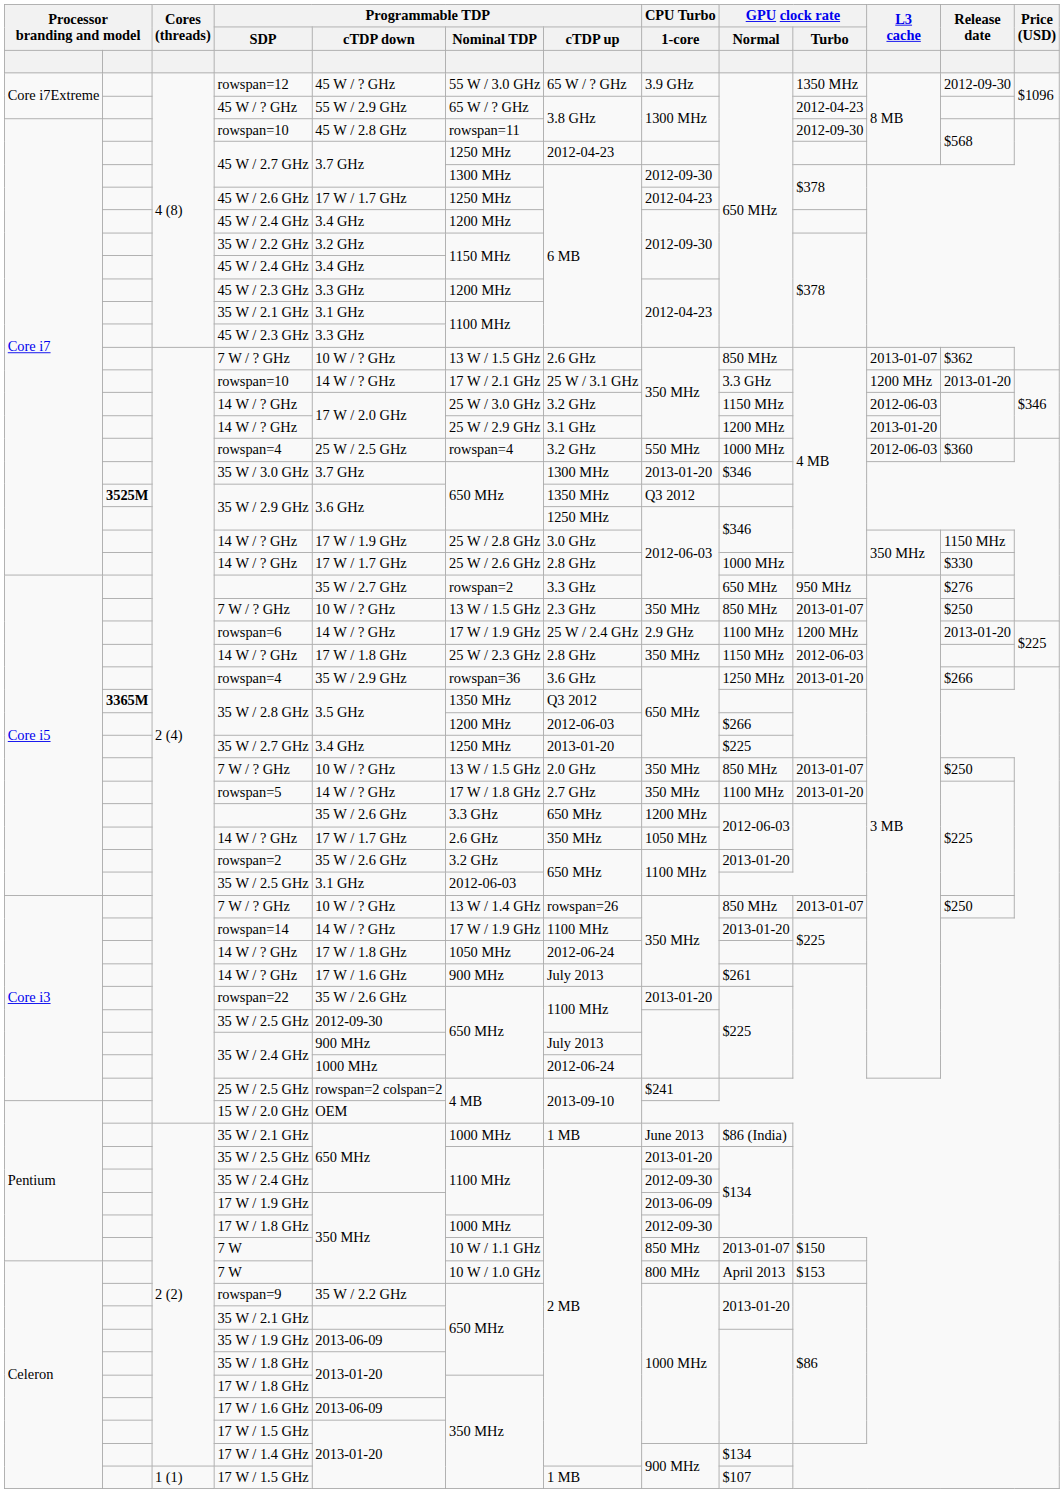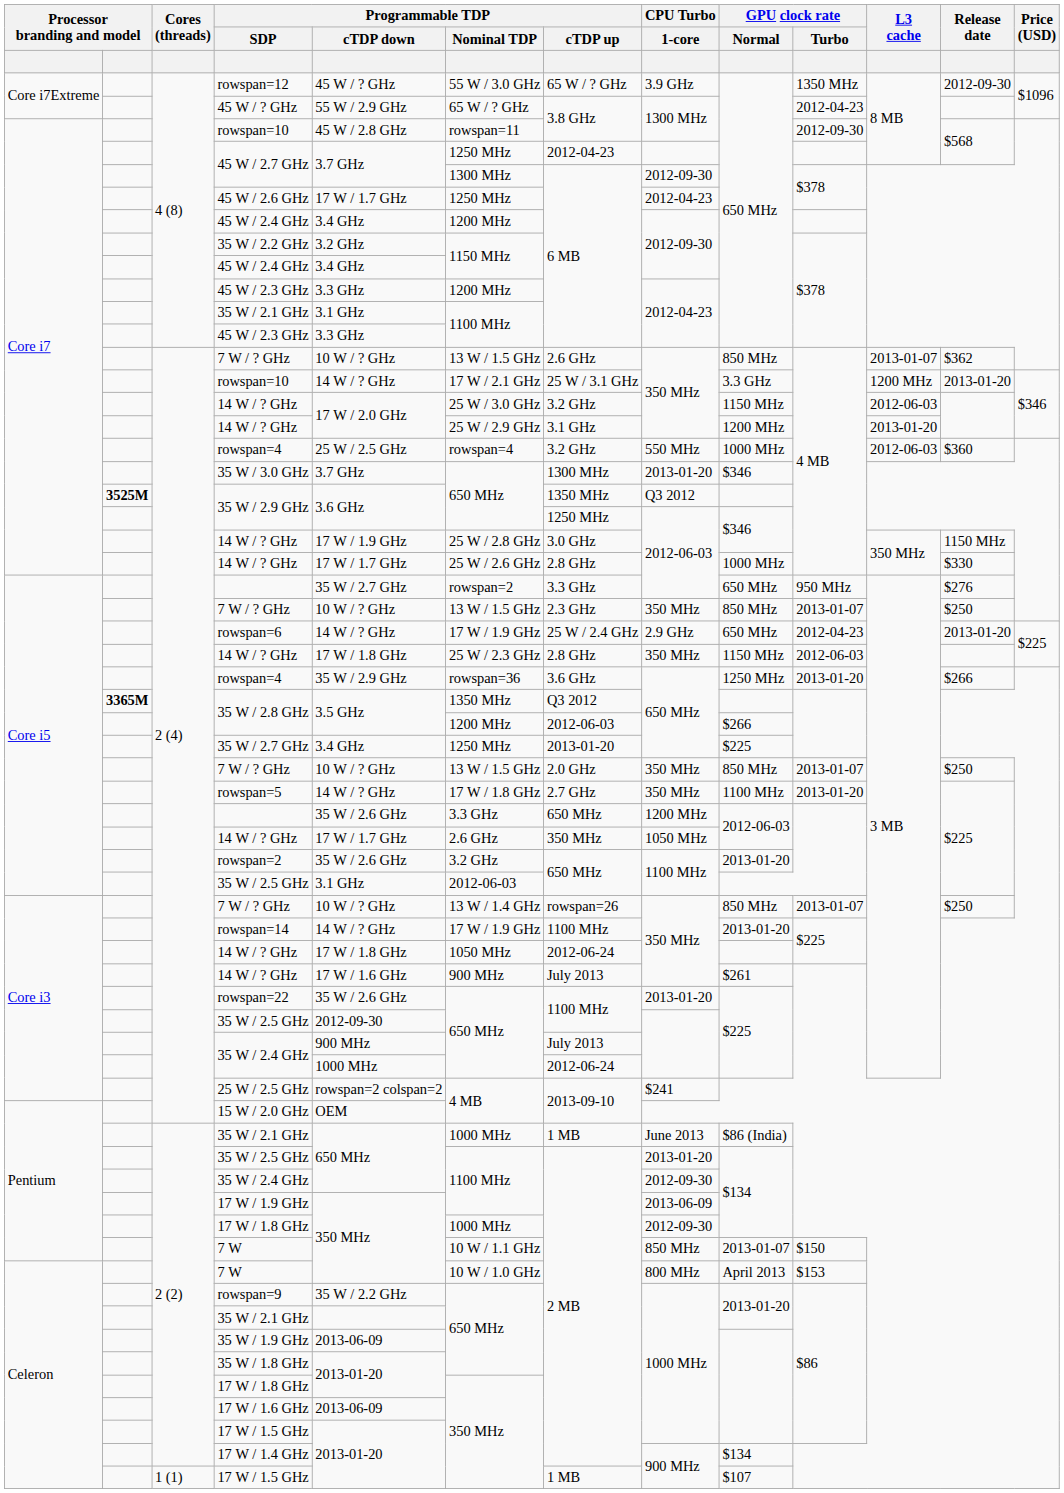(753, 632) 1100 MHz -> (750, 632) 650 MHz
(827, 632) 1200 MHz -> (830, 632) 2012-04-23
